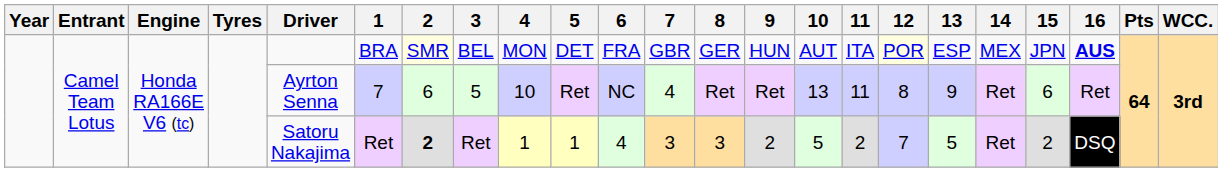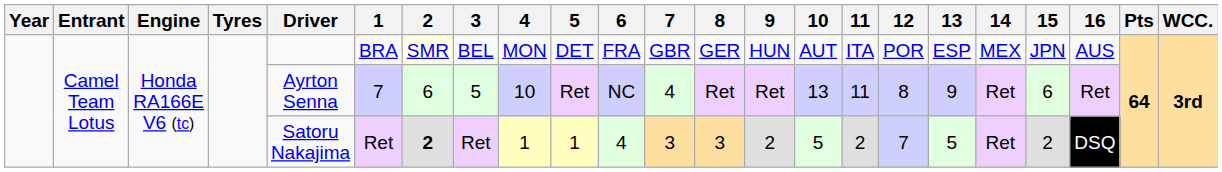(903, 50) lightyellow background -> (903, 50) no background
(1095, 50) bold -> (1095, 50) normal
